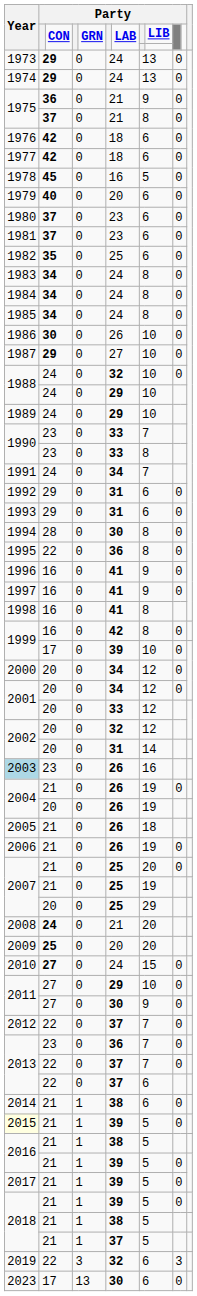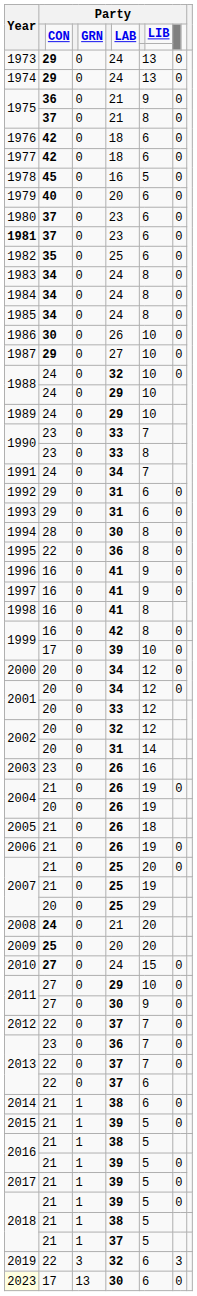(22, 237) normal -> (22, 237) bold
(22, 769) lightblue background -> (22, 769) no background
(22, 1124) lightyellow background -> (22, 1124) no background
(22, 1281) no background -> (22, 1281) lightyellow background
